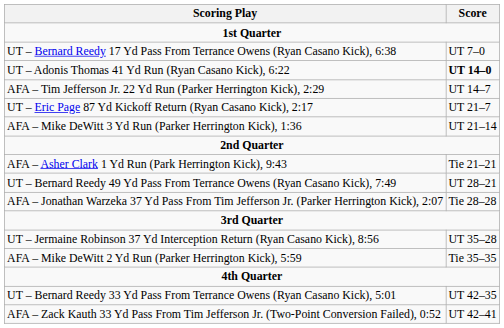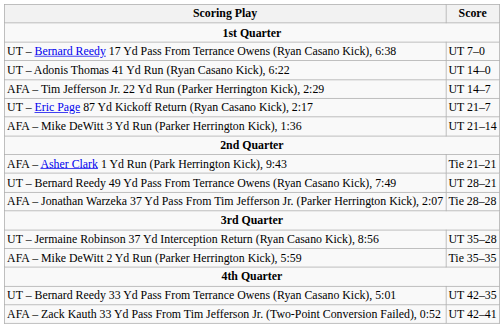(470, 70) bold -> (470, 70) normal
